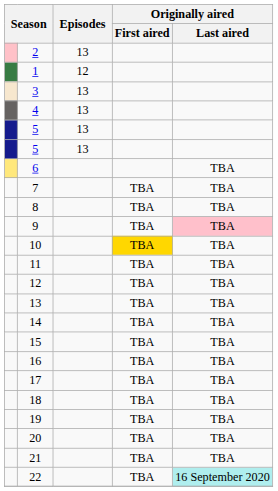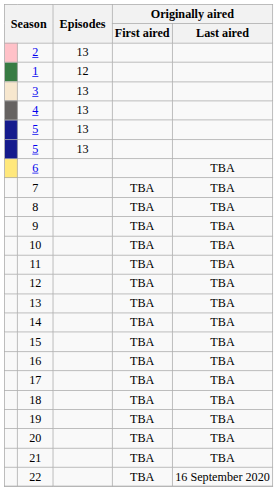(222, 226) pink background -> (222, 226) no background
(142, 245) gold background -> (142, 245) no background
(223, 476) paleturquoise background -> (223, 476) no background
